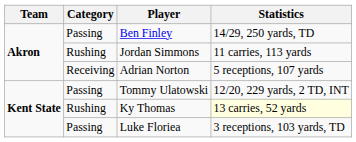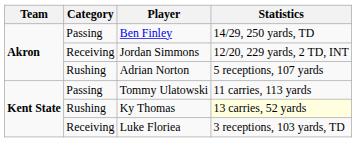(86, 52) Rushing -> (90, 52) Receiving
(262, 52) 11 carries, 113 yards -> (281, 52) 12/20, 229 yards, 2 TD, INT
(90, 71) Receiving -> (86, 71) Rushing
(281, 89) 12/20, 229 yards, 2 TD, INT -> (262, 89) 11 carries, 113 yards
(84, 127) Passing -> (90, 127) Receiving
